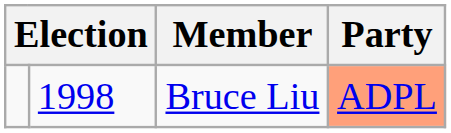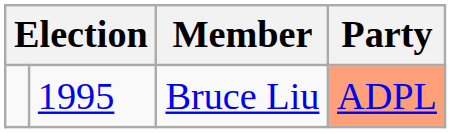(76, 95) 1998 -> (76, 95) 1995
